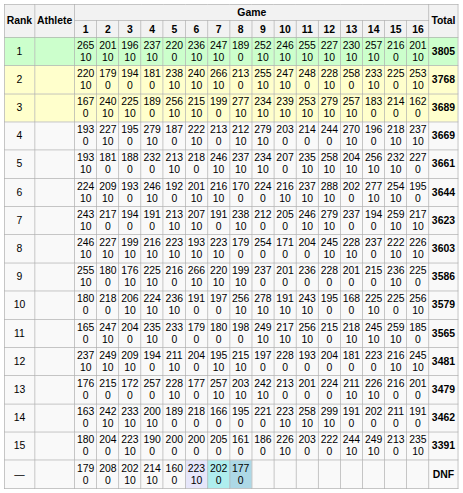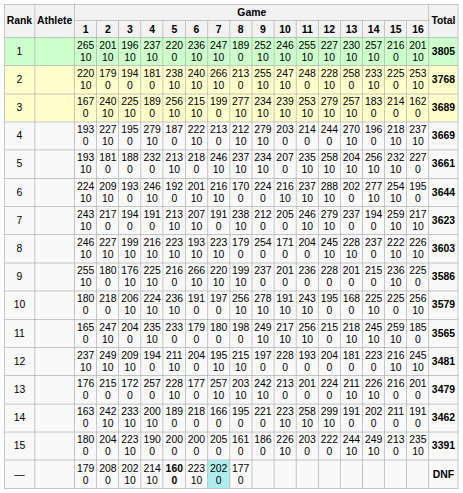(174, 474) normal -> (174, 474) bold
(196, 474) lavender background -> (196, 474) no background
(241, 474) lightblue background -> (241, 474) no background
